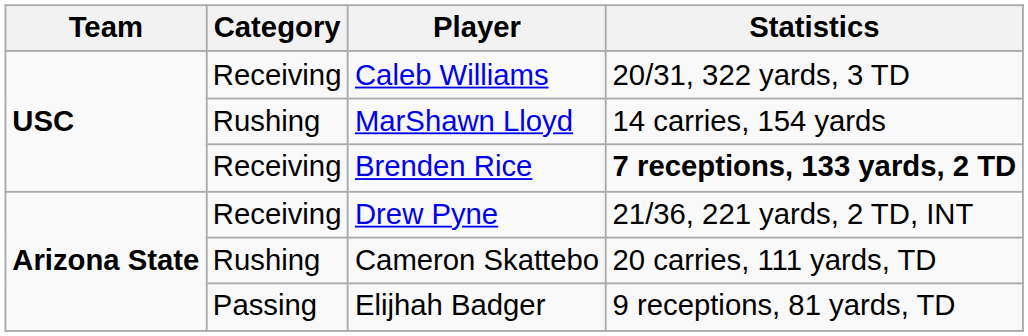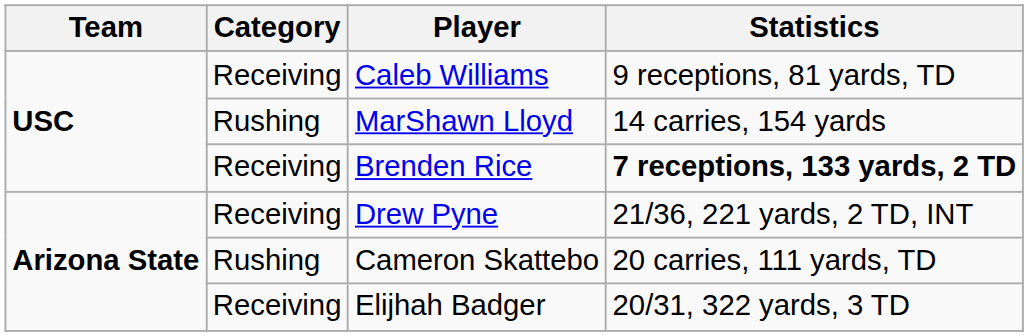(761, 74) 20/31, 322 yards, 3 TD -> (784, 74) 9 receptions, 81 yards, TD
(265, 306) Passing -> (277, 306) Receiving
(784, 306) 9 receptions, 81 yards, TD -> (761, 306) 20/31, 322 yards, 3 TD
